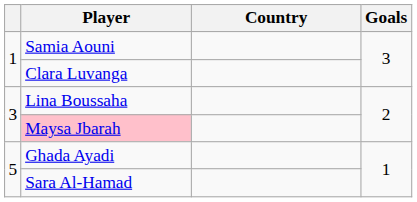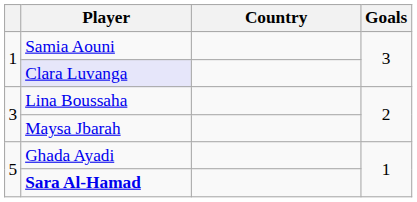(76, 73) no background -> (76, 73) lavender background
(73, 127) pink background -> (73, 127) no background
(79, 182) normal -> (83, 182) bold
